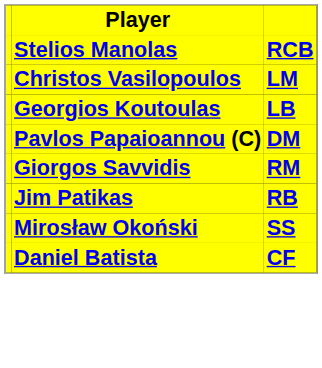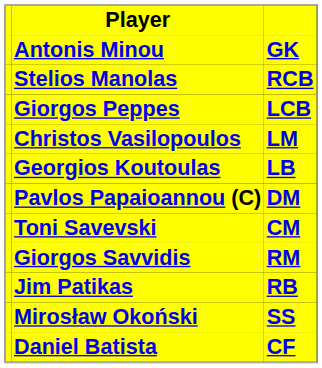+ row: (89, 49)
+ row: (97, 109)
+ row: (85, 227)
